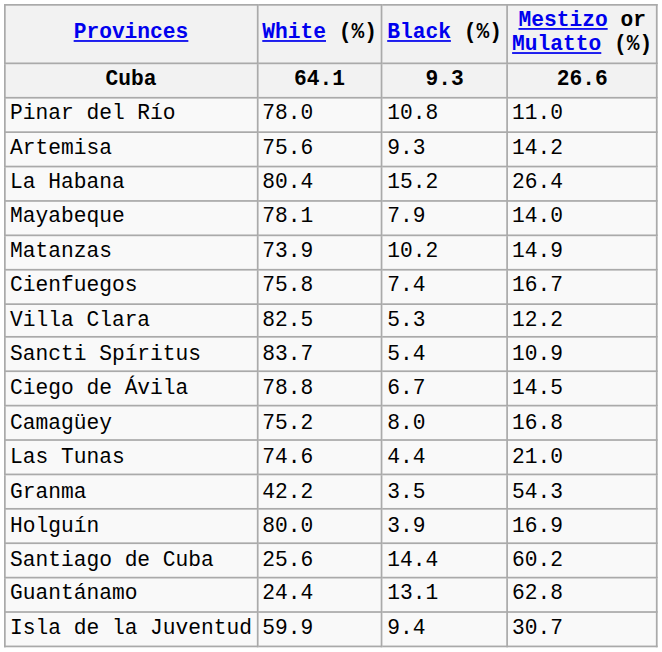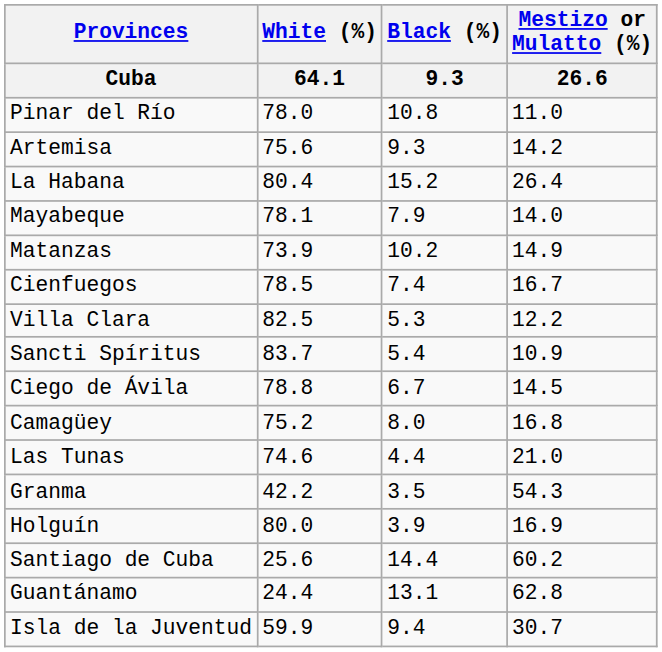(288, 286) 75.8 -> (288, 286) 78.5
